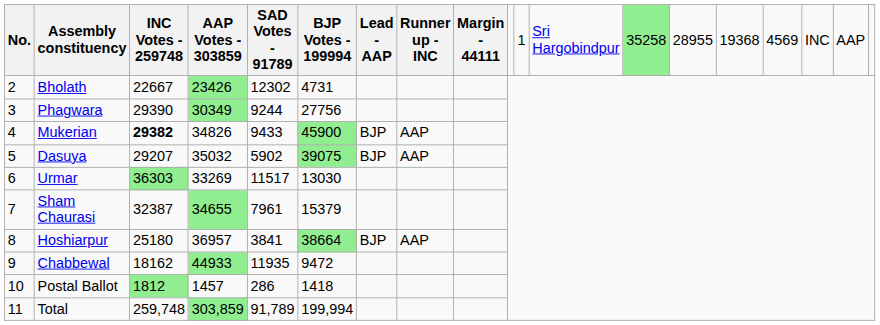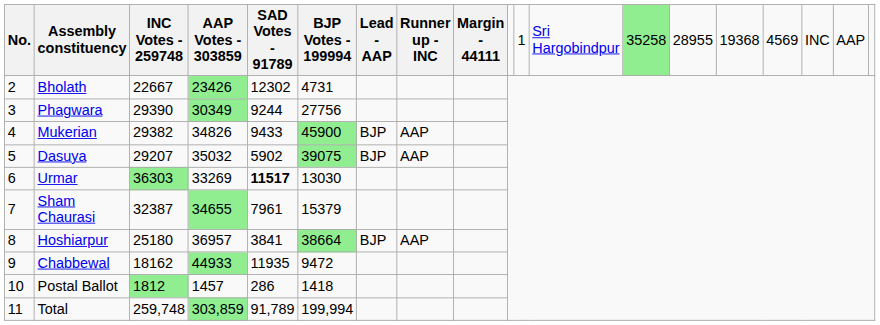(153, 133) bold -> (153, 133) normal
(270, 178) normal -> (270, 178) bold
